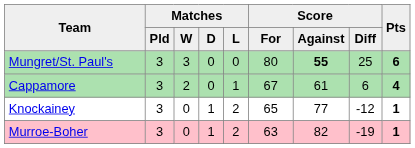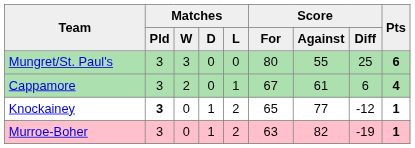(321, 62) bold -> (321, 62) normal
(160, 108) normal -> (160, 108) bold
